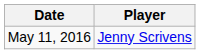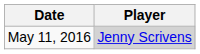(145, 37) no background -> (145, 37) lightgrey background
